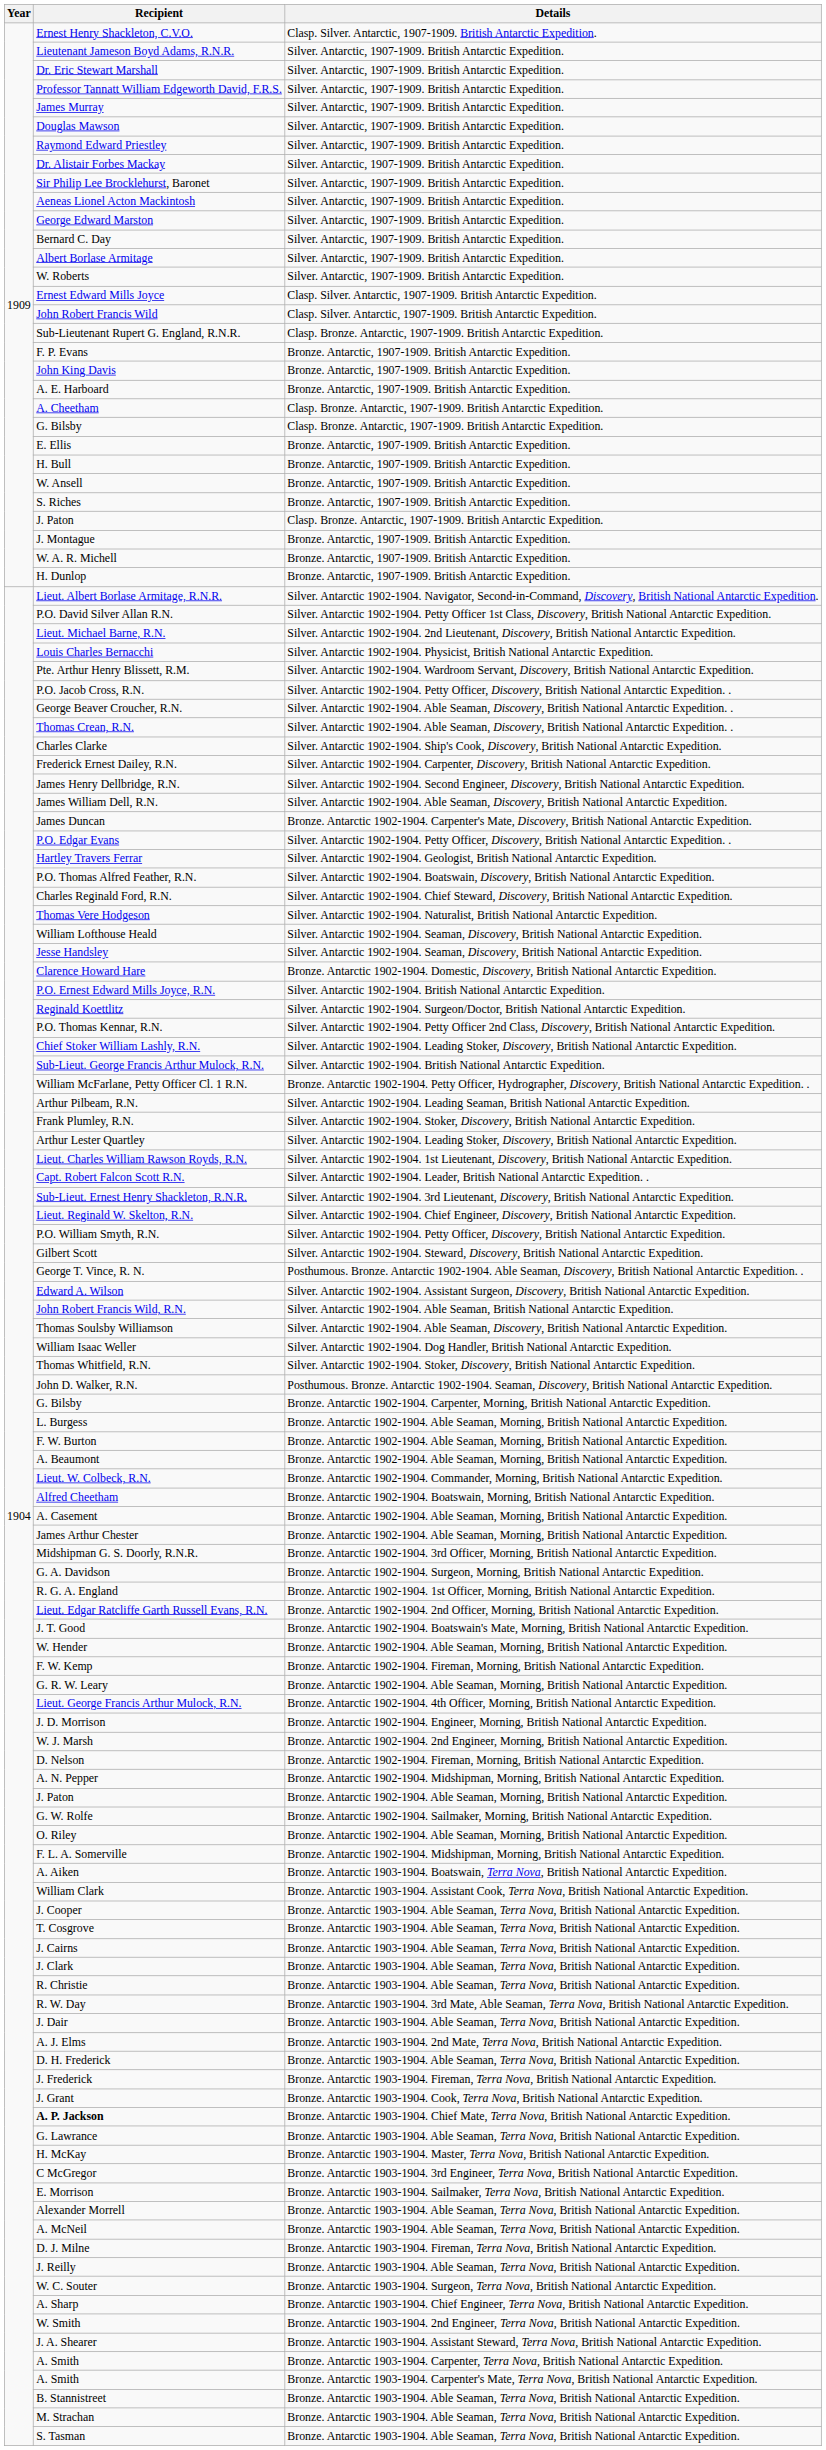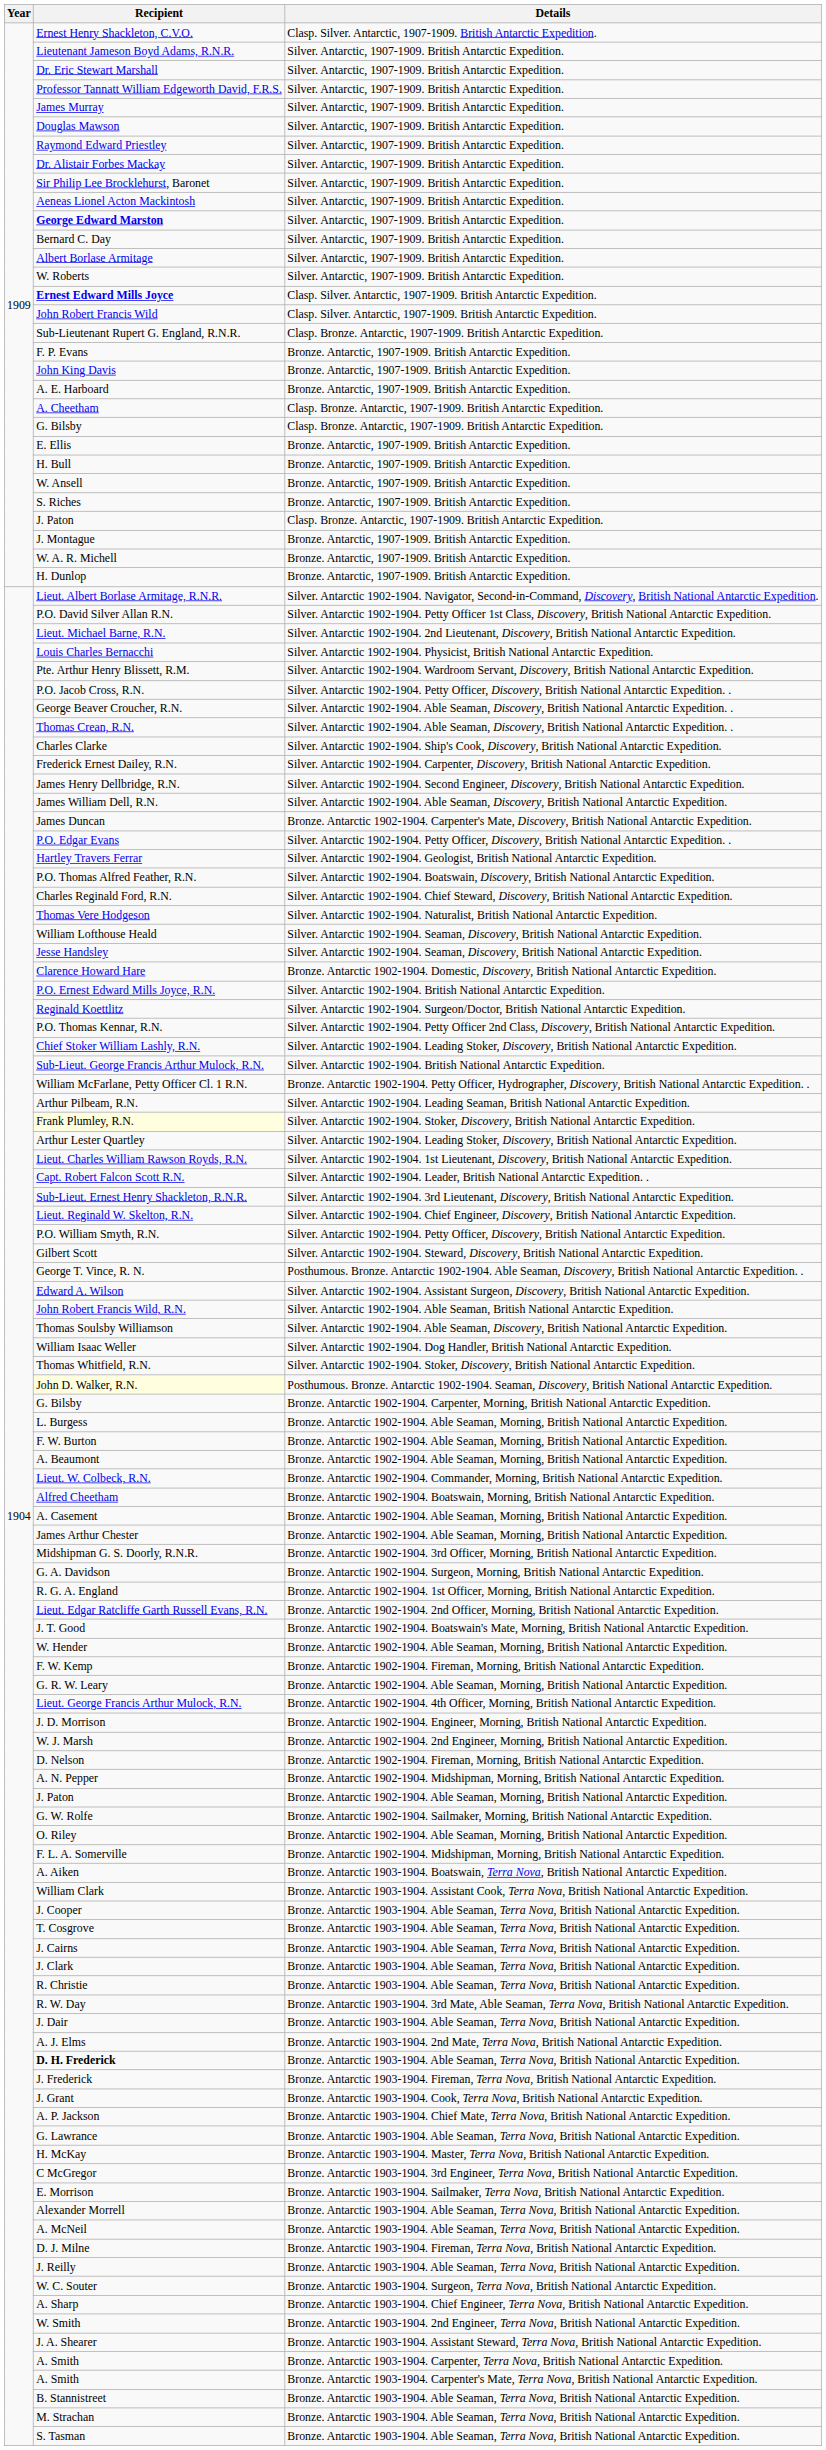(95, 220) normal -> (100, 220) bold
(100, 295) normal -> (105, 295) bold
(85, 1121) no background -> (85, 1121) lightyellow background
(87, 1384) no background -> (87, 1384) lightyellow background
(73, 2060) normal -> (76, 2060) bold
(70, 2116) bold -> (68, 2116) normal
